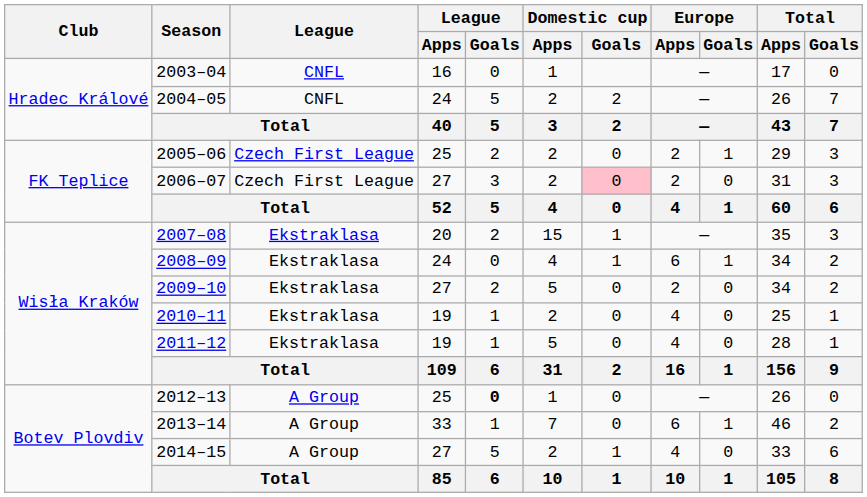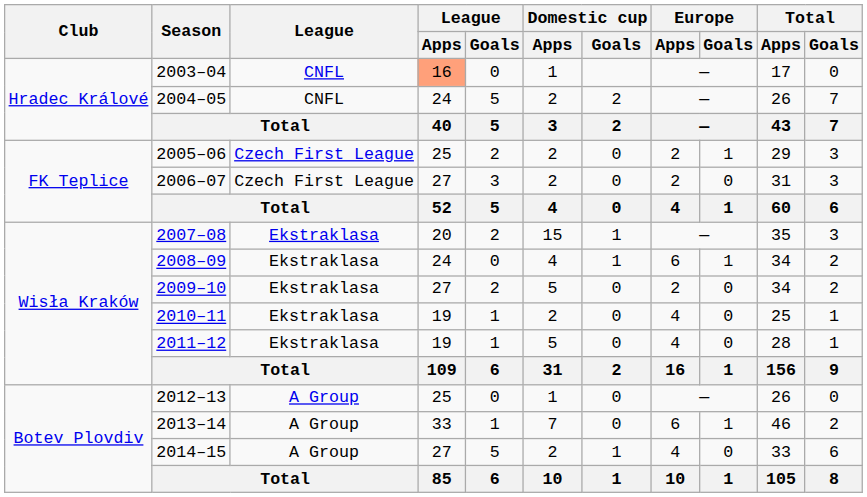(442, 72) no background -> (442, 72) lightsalmon background
(616, 181) pink background -> (616, 181) no background
(495, 398) bold -> (495, 398) normal
